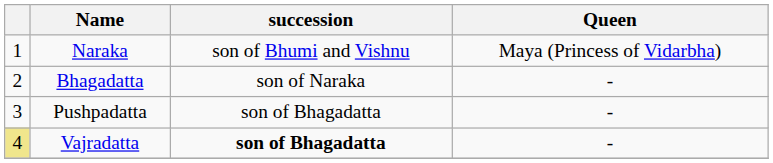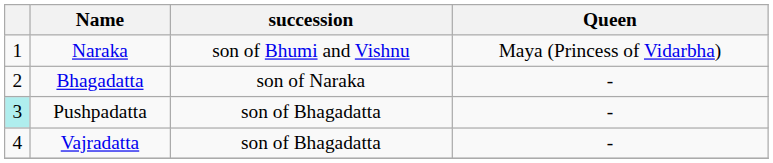(17, 111) no background -> (17, 111) paleturquoise background
(17, 142) khaki background -> (17, 142) no background
(311, 142) bold -> (311, 142) normal
